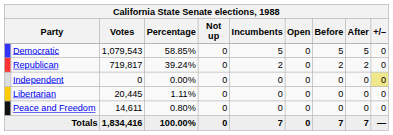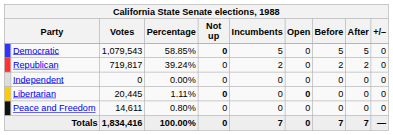(225, 51) normal -> (225, 51) bold
(384, 80) khaki background -> (384, 80) no background
(225, 94) normal -> (225, 94) bold
(308, 94) normal -> (308, 94) bold
